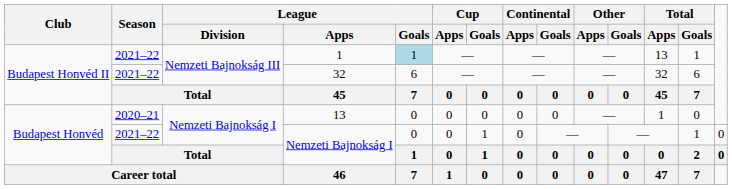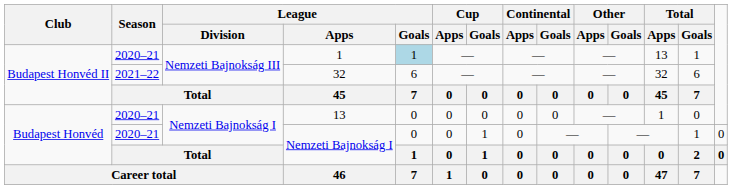(137, 54) 2021–22 -> (137, 54) 2020–21
(137, 134) 2021–22 -> (137, 134) 2020–21
